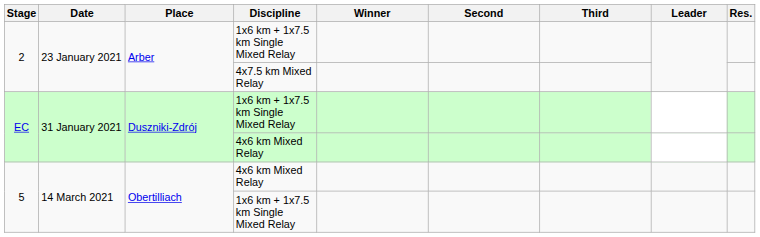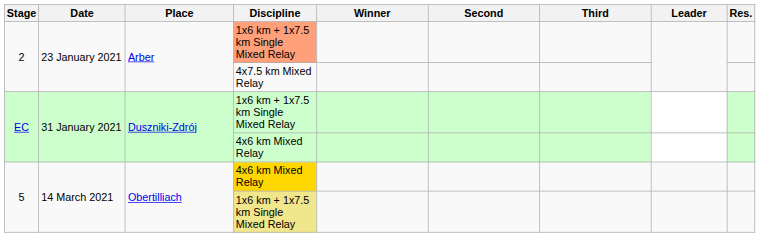(273, 42) no background -> (273, 42) lightsalmon background
(269, 177) no background -> (269, 177) gold background
(273, 212) no background -> (273, 212) khaki background
